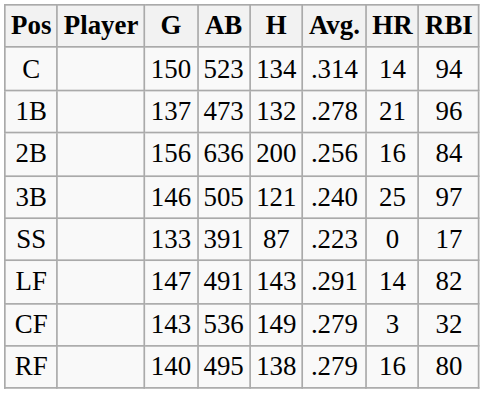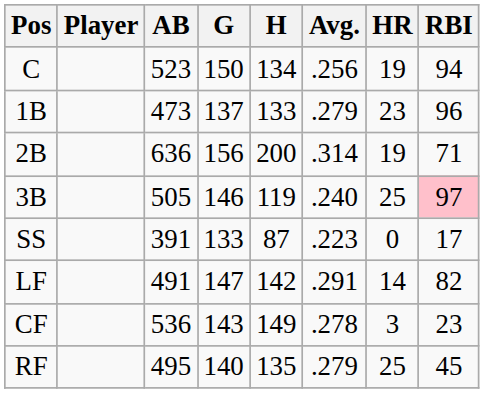columns swapped: (171, 25) <-> (224, 25)
(334, 68) .314 -> (334, 68) .256
(392, 68) 14 -> (392, 68) 19
(276, 111) 132 -> (276, 111) 133
(334, 111) .278 -> (334, 111) .279
(392, 111) 21 -> (392, 111) 23
(334, 153) .256 -> (334, 153) .314
(392, 153) 16 -> (392, 153) 19
(449, 153) 84 -> (449, 153) 71
(276, 196) 121 -> (276, 196) 119
(449, 196) no background -> (449, 196) pink background
(276, 281) 143 -> (276, 281) 142
(334, 324) .279 -> (334, 324) .278
(449, 324) 32 -> (449, 324) 23
(276, 366) 138 -> (276, 366) 135
(392, 366) 16 -> (392, 366) 25
(449, 366) 80 -> (449, 366) 45
